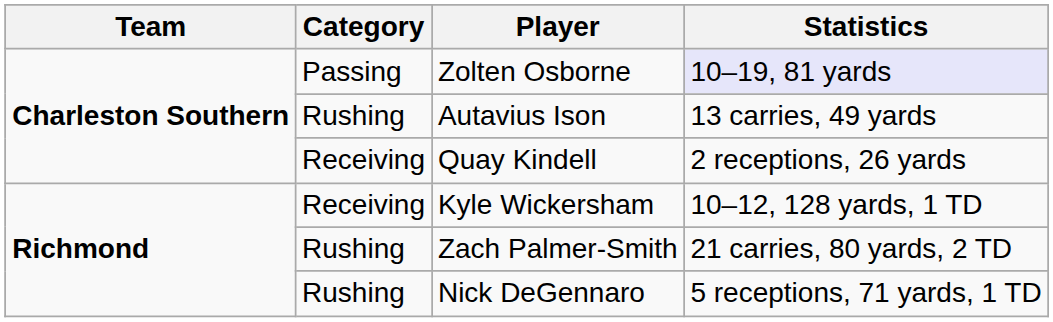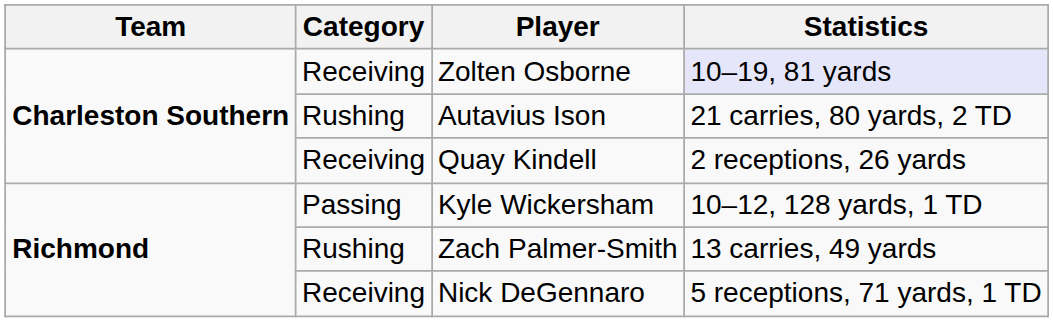(352, 71) Passing -> (364, 71) Receiving
(813, 115) 13 carries, 49 yards -> (851, 115) 21 carries, 80 yards, 2 TD
(364, 204) Receiving -> (352, 204) Passing
(851, 248) 21 carries, 80 yards, 2 TD -> (813, 248) 13 carries, 49 yards
(353, 293) Rushing -> (364, 293) Receiving
